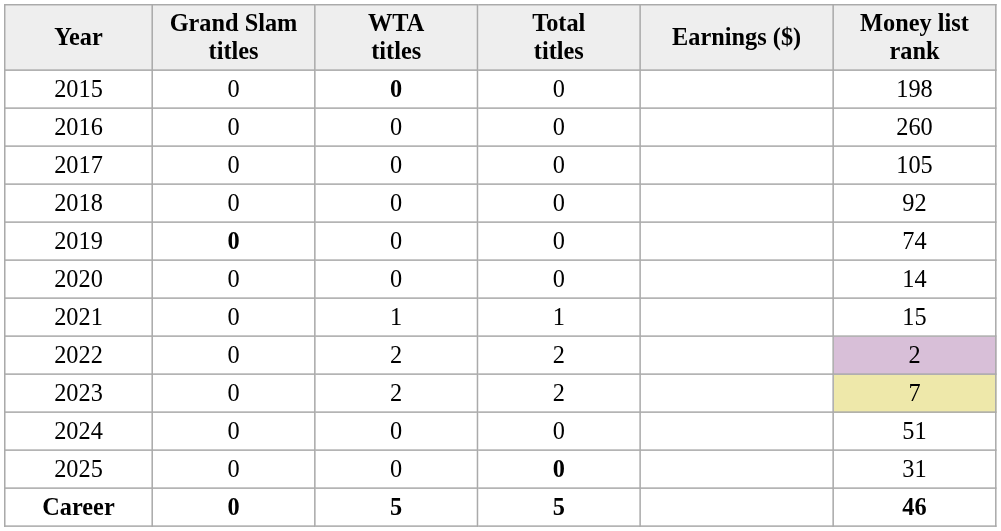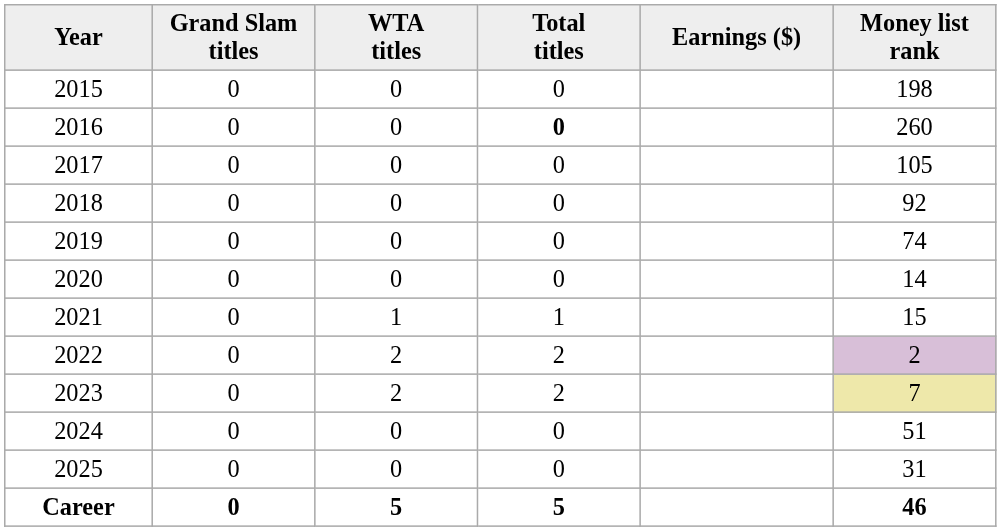(396, 88) bold -> (396, 88) normal
(559, 126) normal -> (559, 126) bold
(234, 240) bold -> (234, 240) normal
(559, 468) bold -> (559, 468) normal
